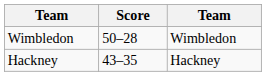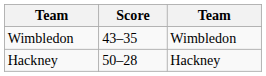(120, 37) 50–28 -> (120, 37) 43–35
(120, 60) 43–35 -> (120, 60) 50–28
